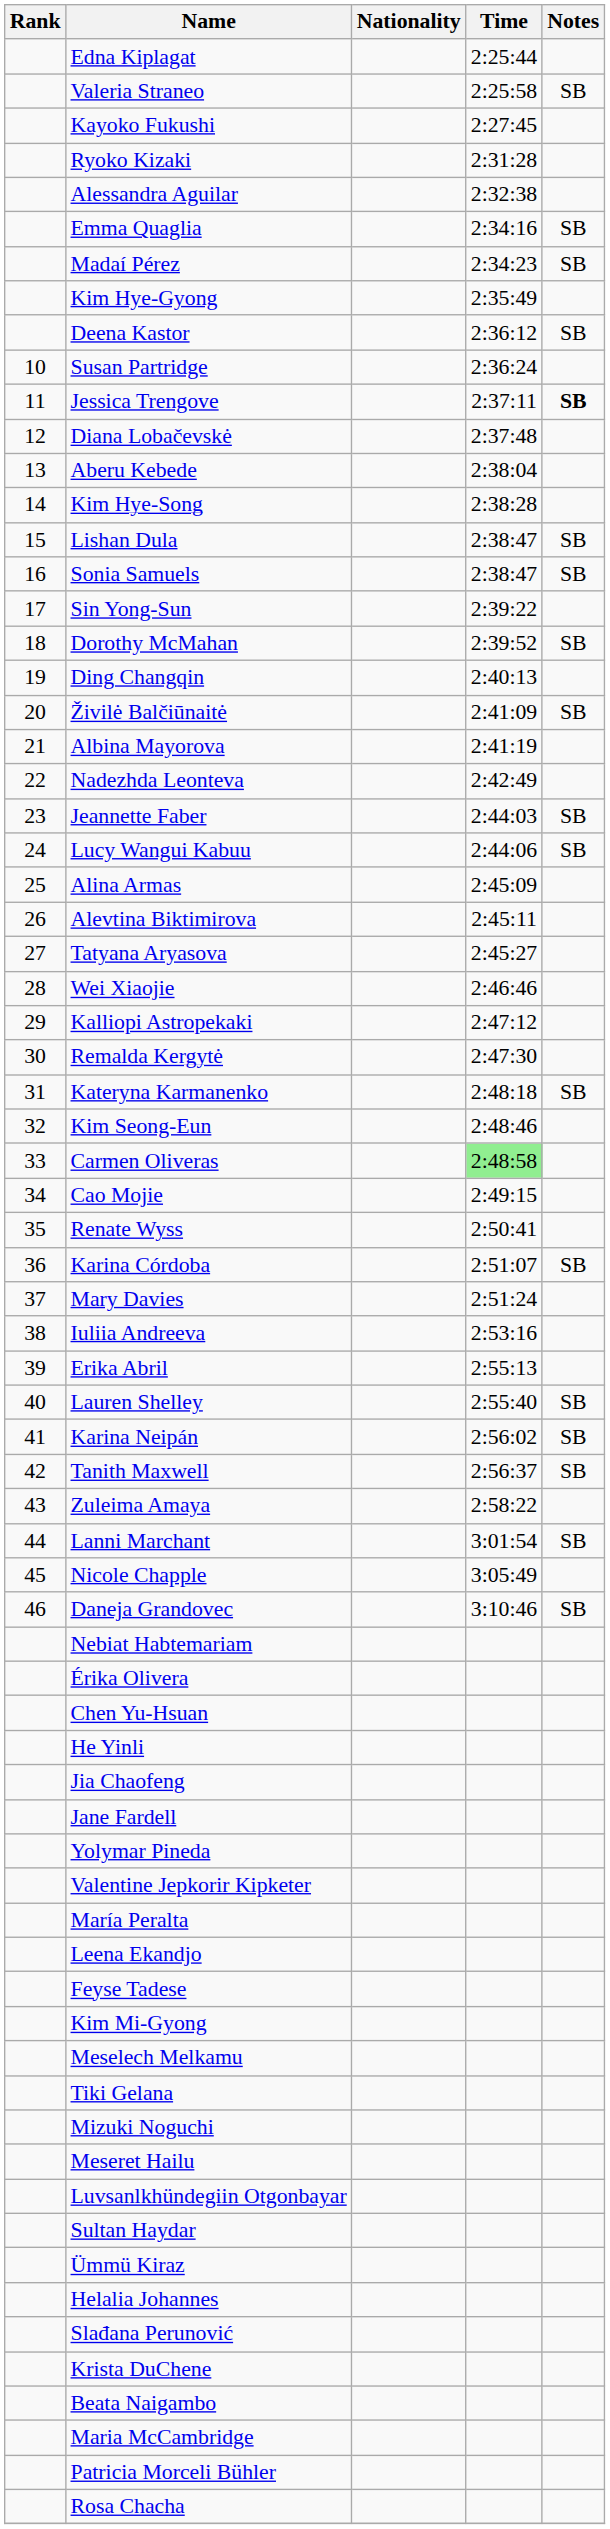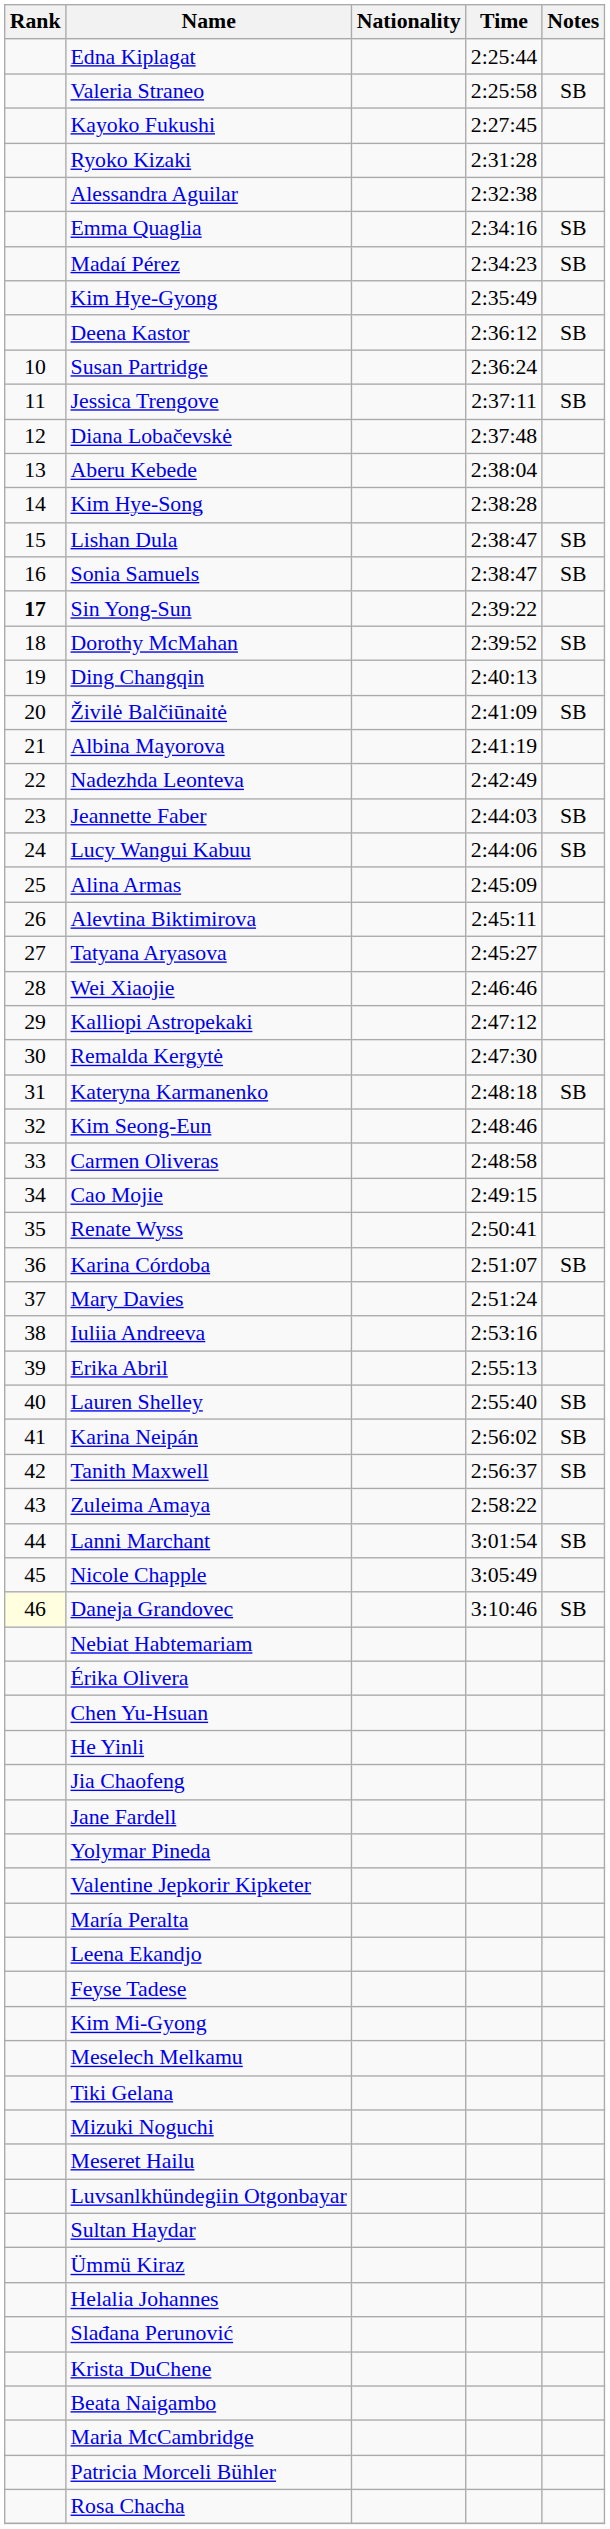(573, 401) bold -> (573, 401) normal
(35, 608) normal -> (35, 608) bold
(504, 1160) lightgreen background -> (504, 1160) no background
(35, 1609) no background -> (35, 1609) lightyellow background
